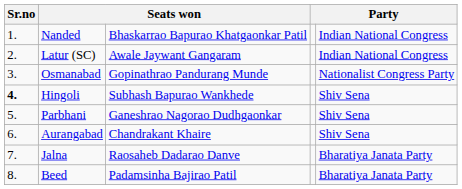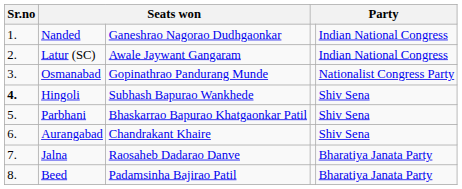(208, 34) Bhaskarrao Bapurao Khatgaonkar Patil -> (195, 34) Ganeshrao Nagorao Dudhgaonkar
(195, 114) Ganeshrao Nagorao Dudhgaonkar -> (208, 114) Bhaskarrao Bapurao Khatgaonkar Patil
